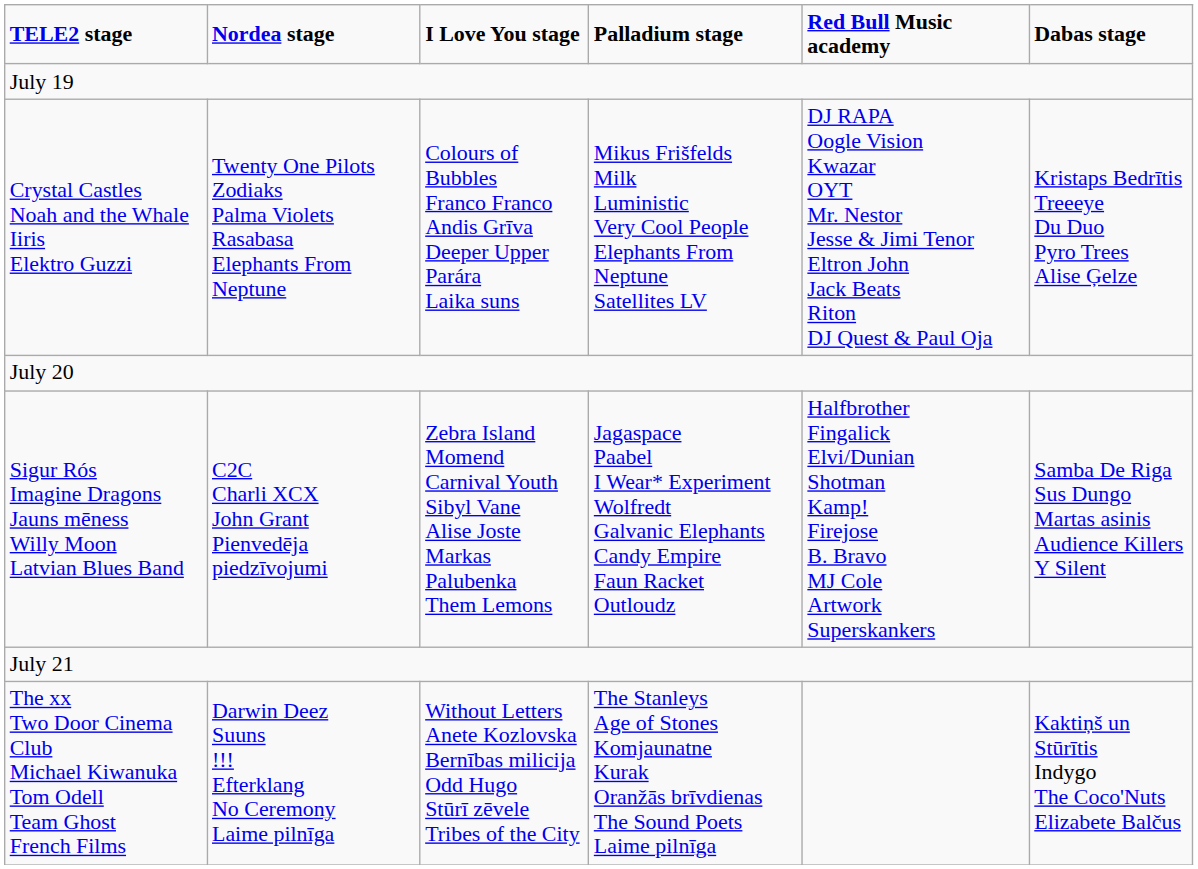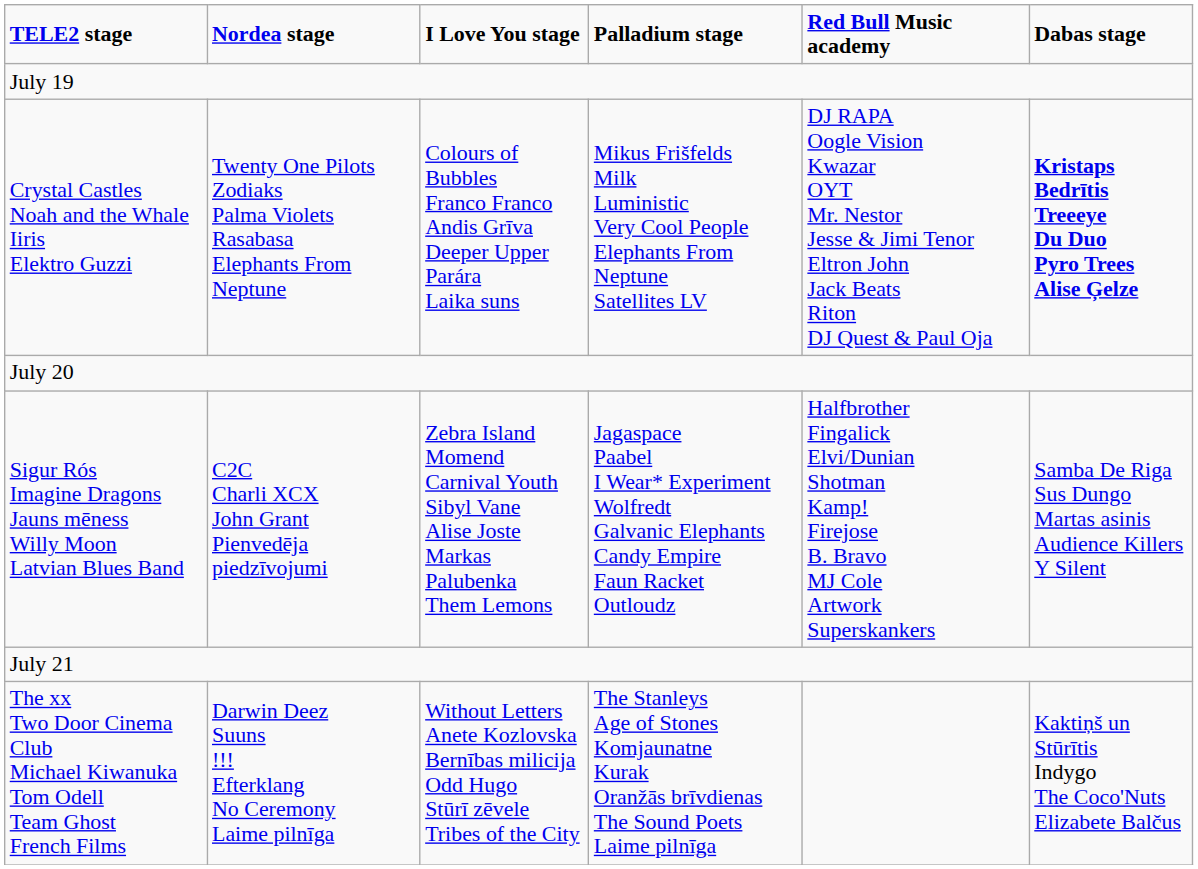(1108, 227) normal -> (1086, 227) bold
